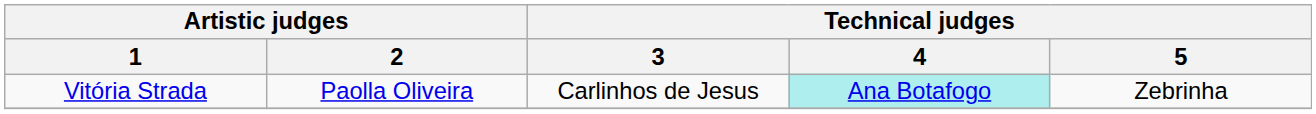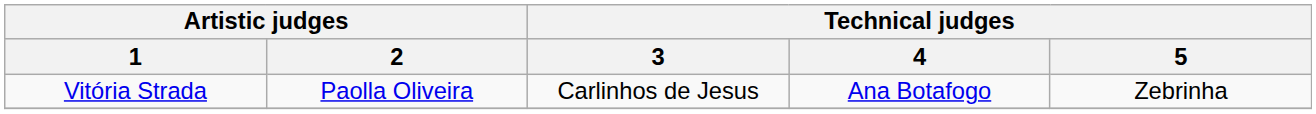(919, 90) paleturquoise background -> (919, 90) no background
